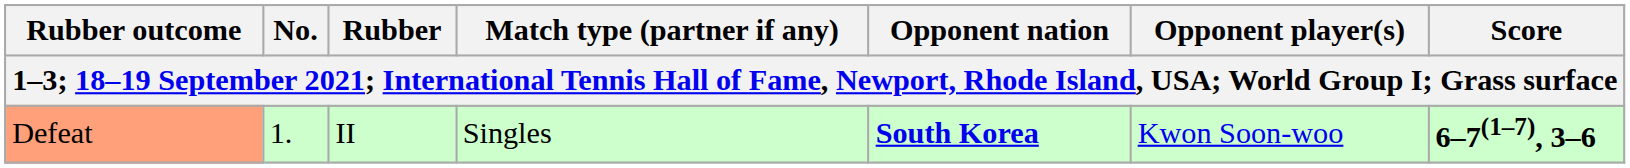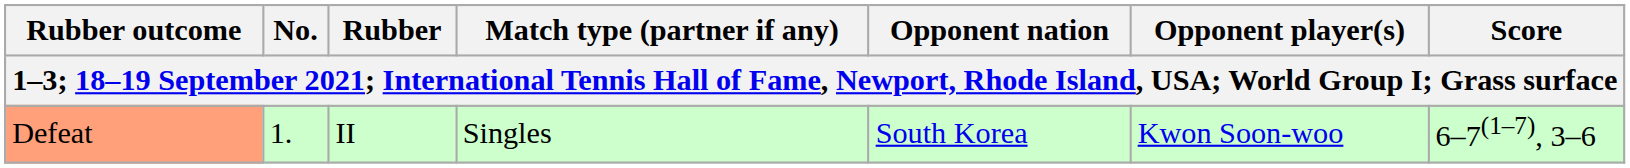(957, 133) bold -> (952, 133) normal
(1516, 133) bold -> (1516, 133) normal
